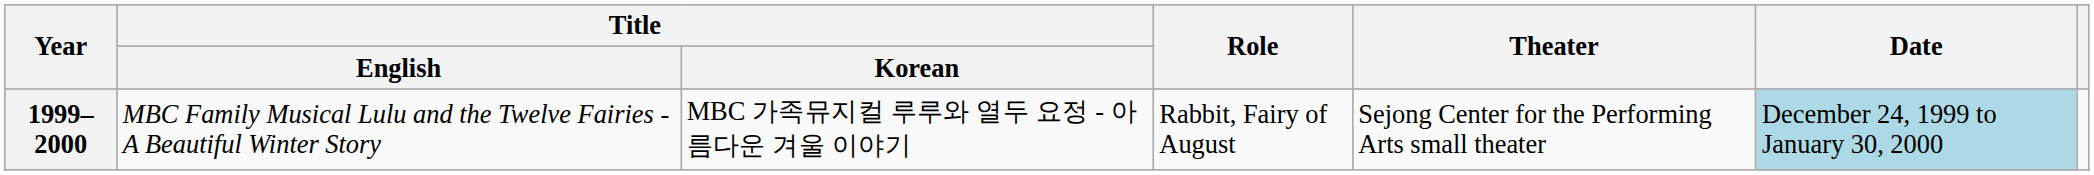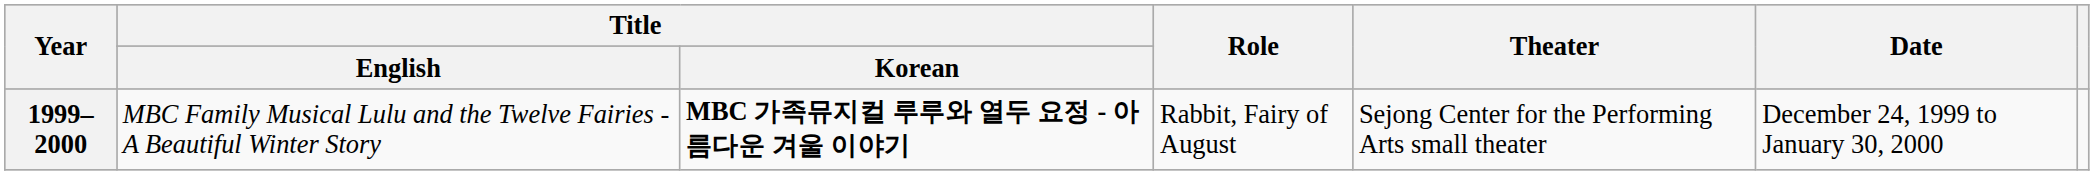(912, 128) normal -> (913, 128) bold
(1879, 128) lightblue background -> (1880, 128) no background
